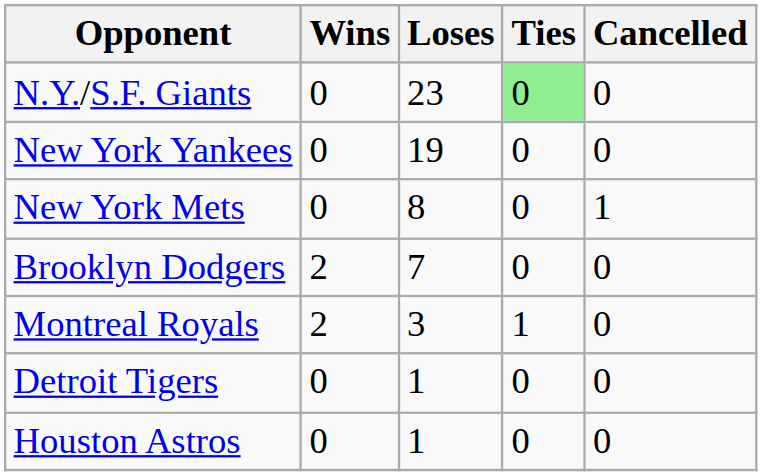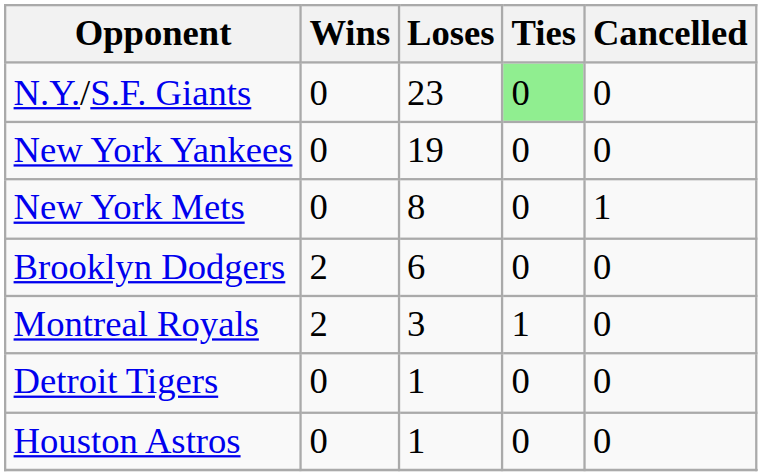(416, 265) 7 -> (416, 265) 6
